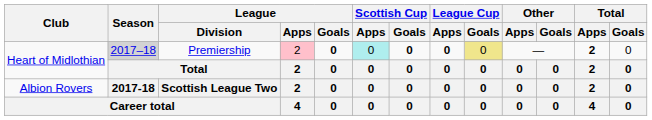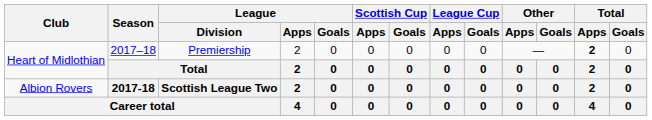(133, 50) lightgrey background -> (133, 50) no background
(297, 50) pink background -> (297, 50) no background
(333, 50) bold -> (333, 50) normal
(371, 50) paleturquoise background -> (371, 50) no background
(410, 50) bold -> (410, 50) normal
(447, 50) bold -> (447, 50) normal
(483, 50) khaki background -> (483, 50) no background
